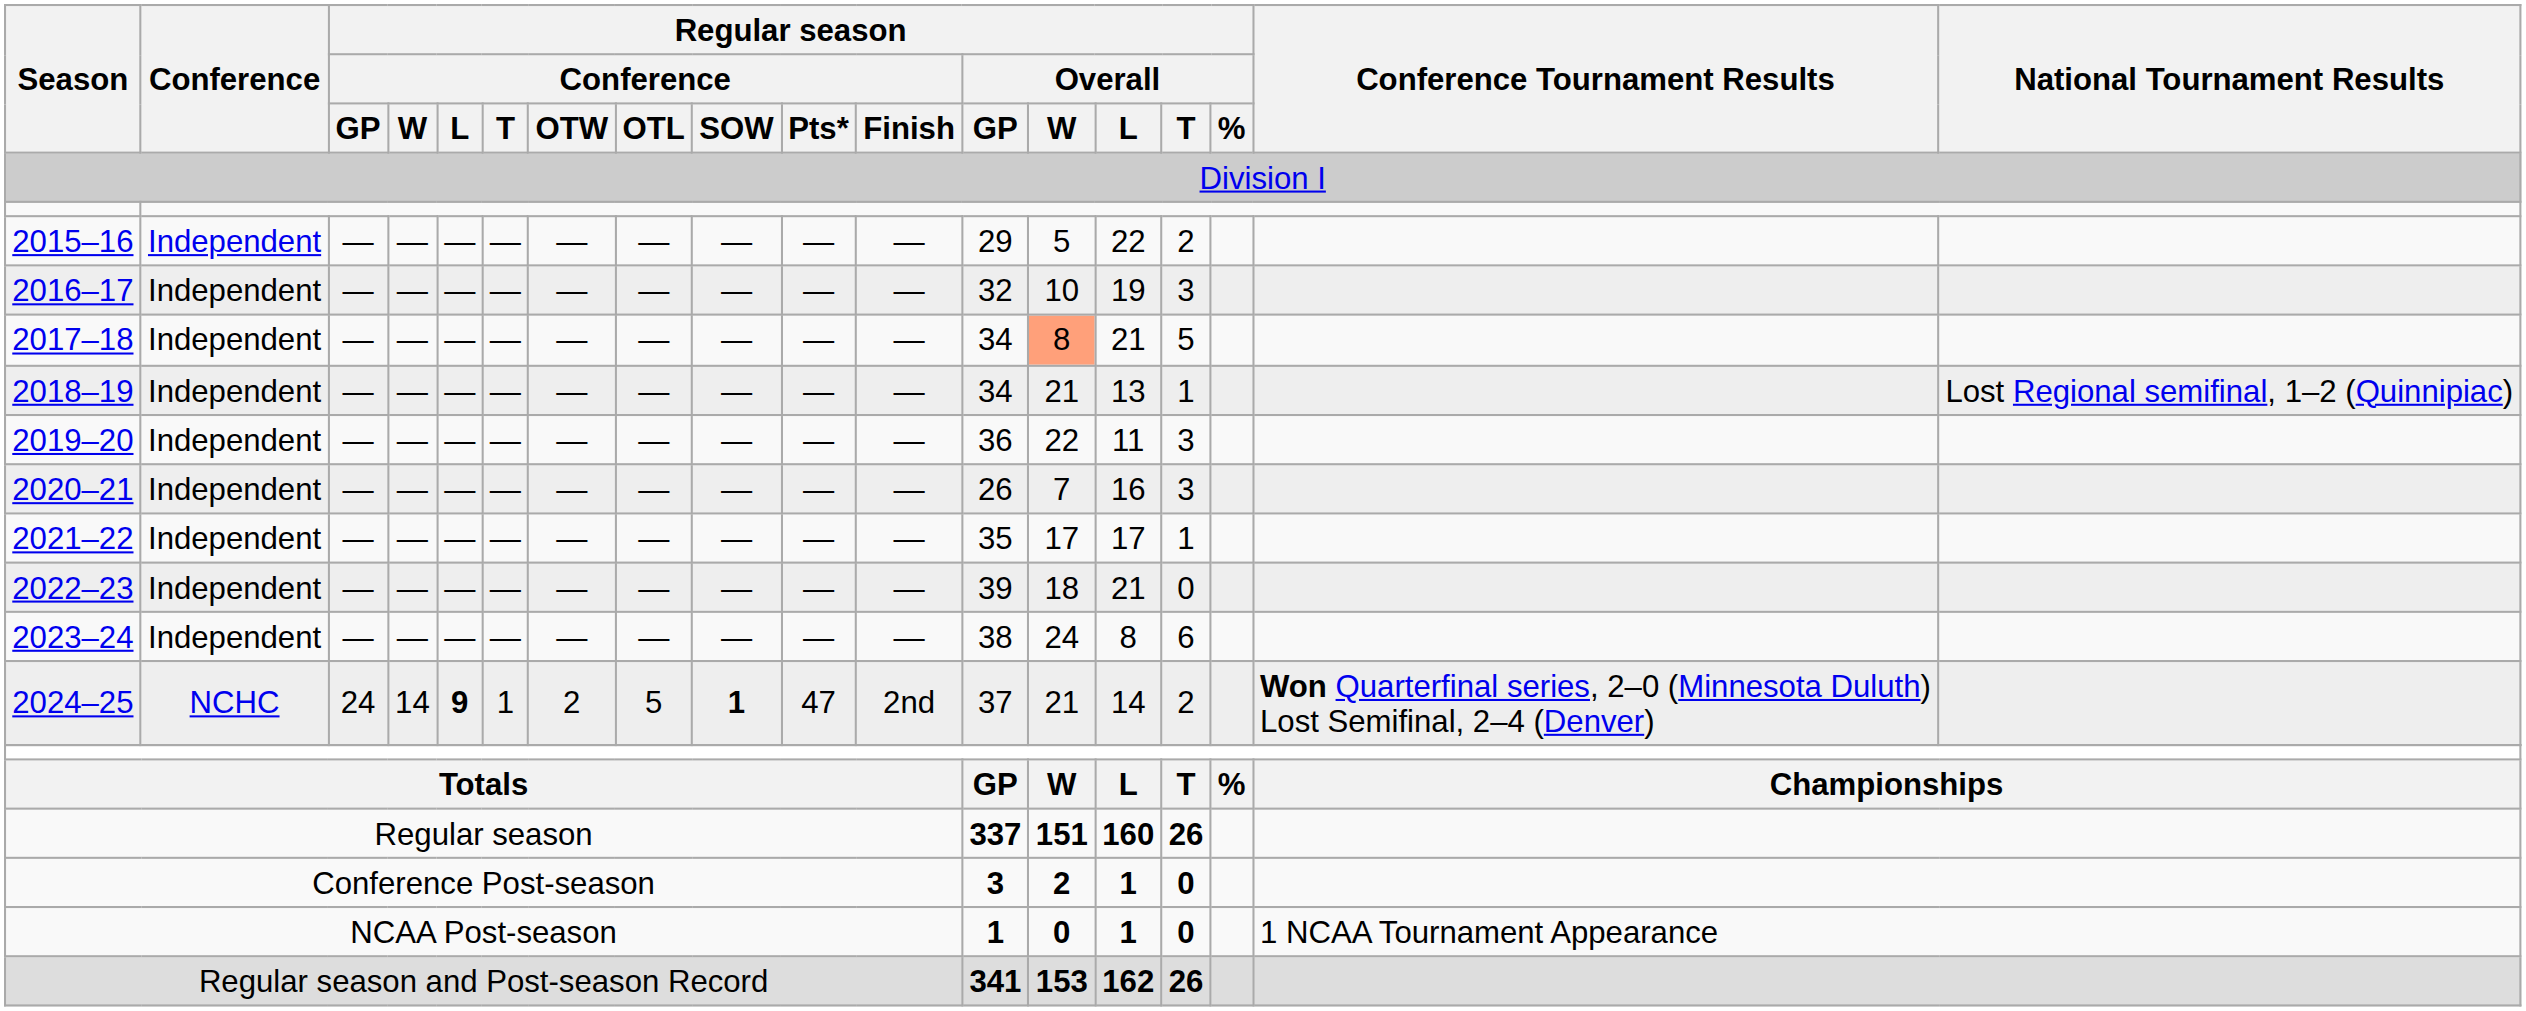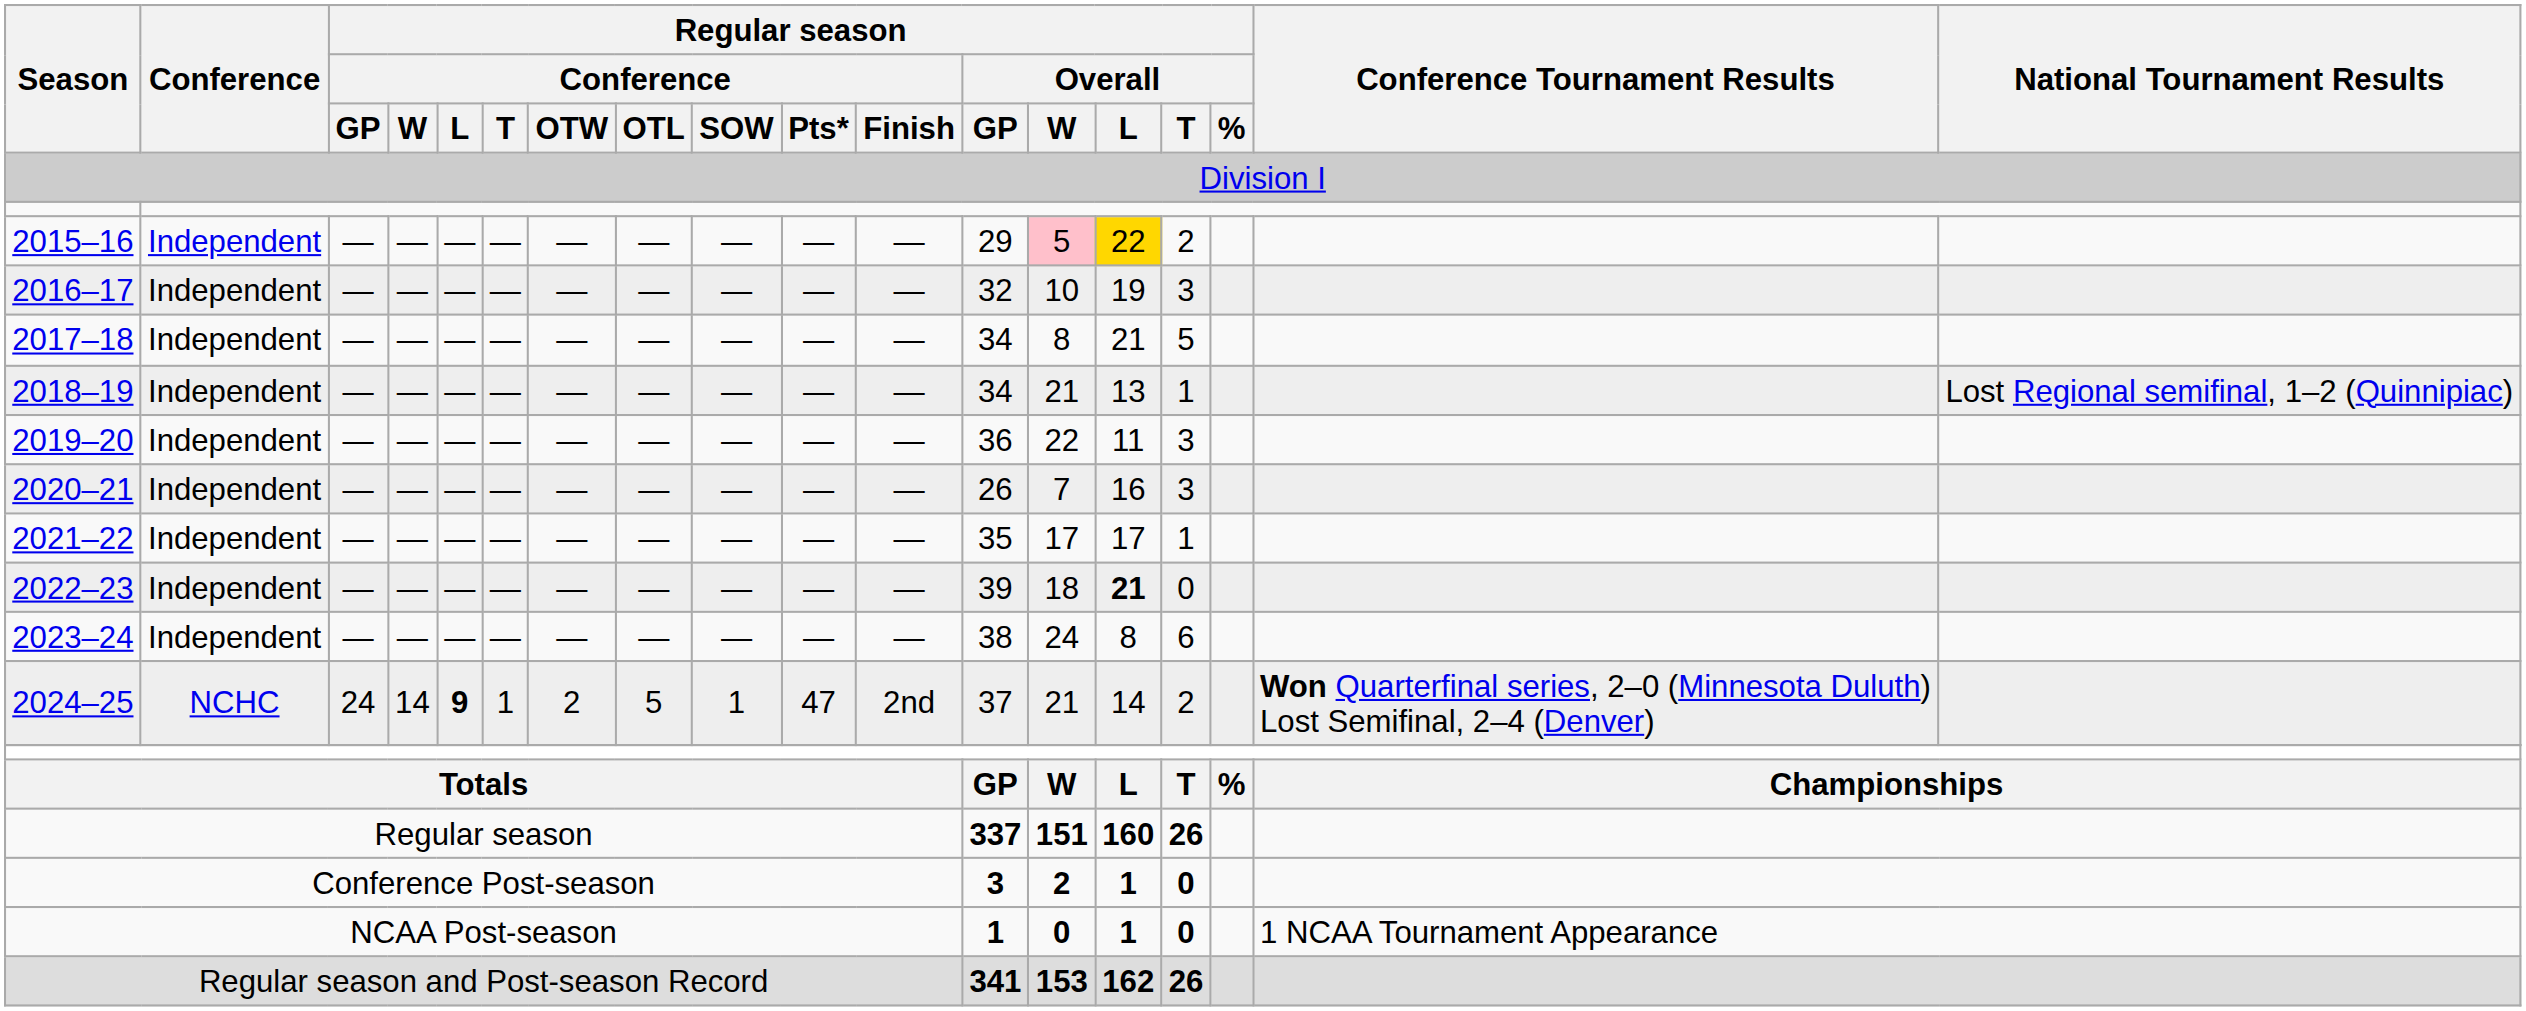(1062, 242) no background -> (1062, 242) pink background
(1128, 242) no background -> (1128, 242) gold background
(1062, 340) lightsalmon background -> (1062, 340) no background
(1128, 587) normal -> (1128, 587) bold
(737, 703) bold -> (737, 703) normal
